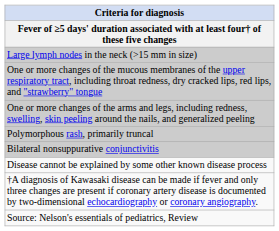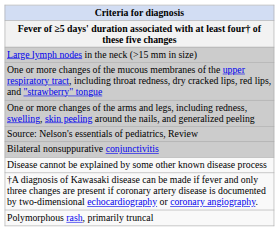(80, 134) Polymorphous rash, primarily truncal -> (102, 134) Source: Nelson's essentials of pediatrics, Review
(102, 218) Source: Nelson's essentials of pediatrics, Review -> (80, 218) Polymorphous rash, primarily truncal
